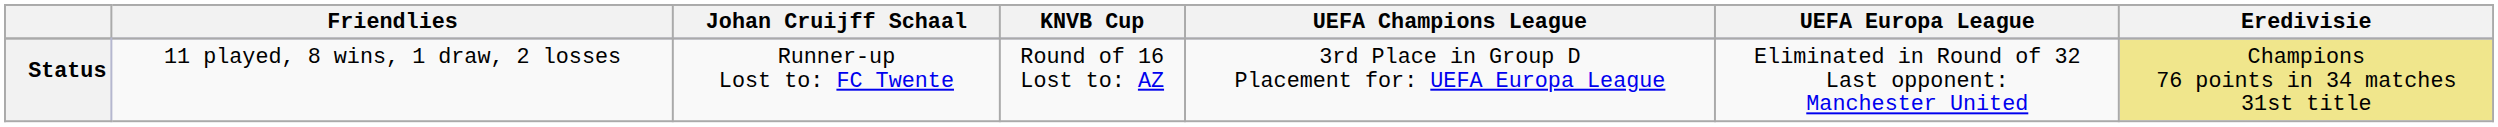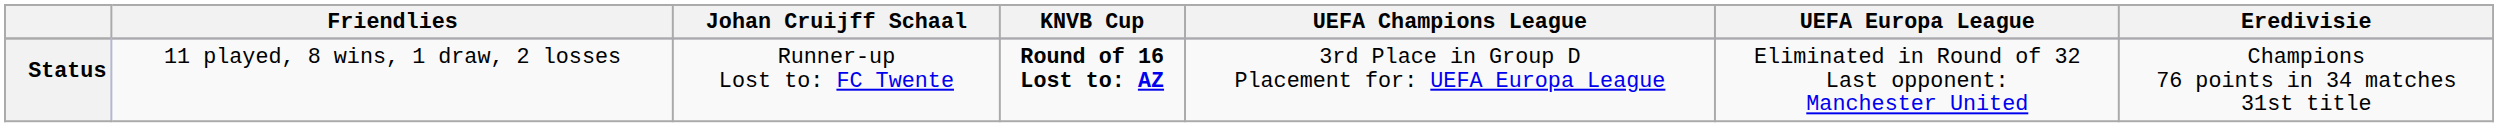(1092, 68) normal -> (1092, 68) bold
(2306, 80) khaki background -> (2306, 80) no background
